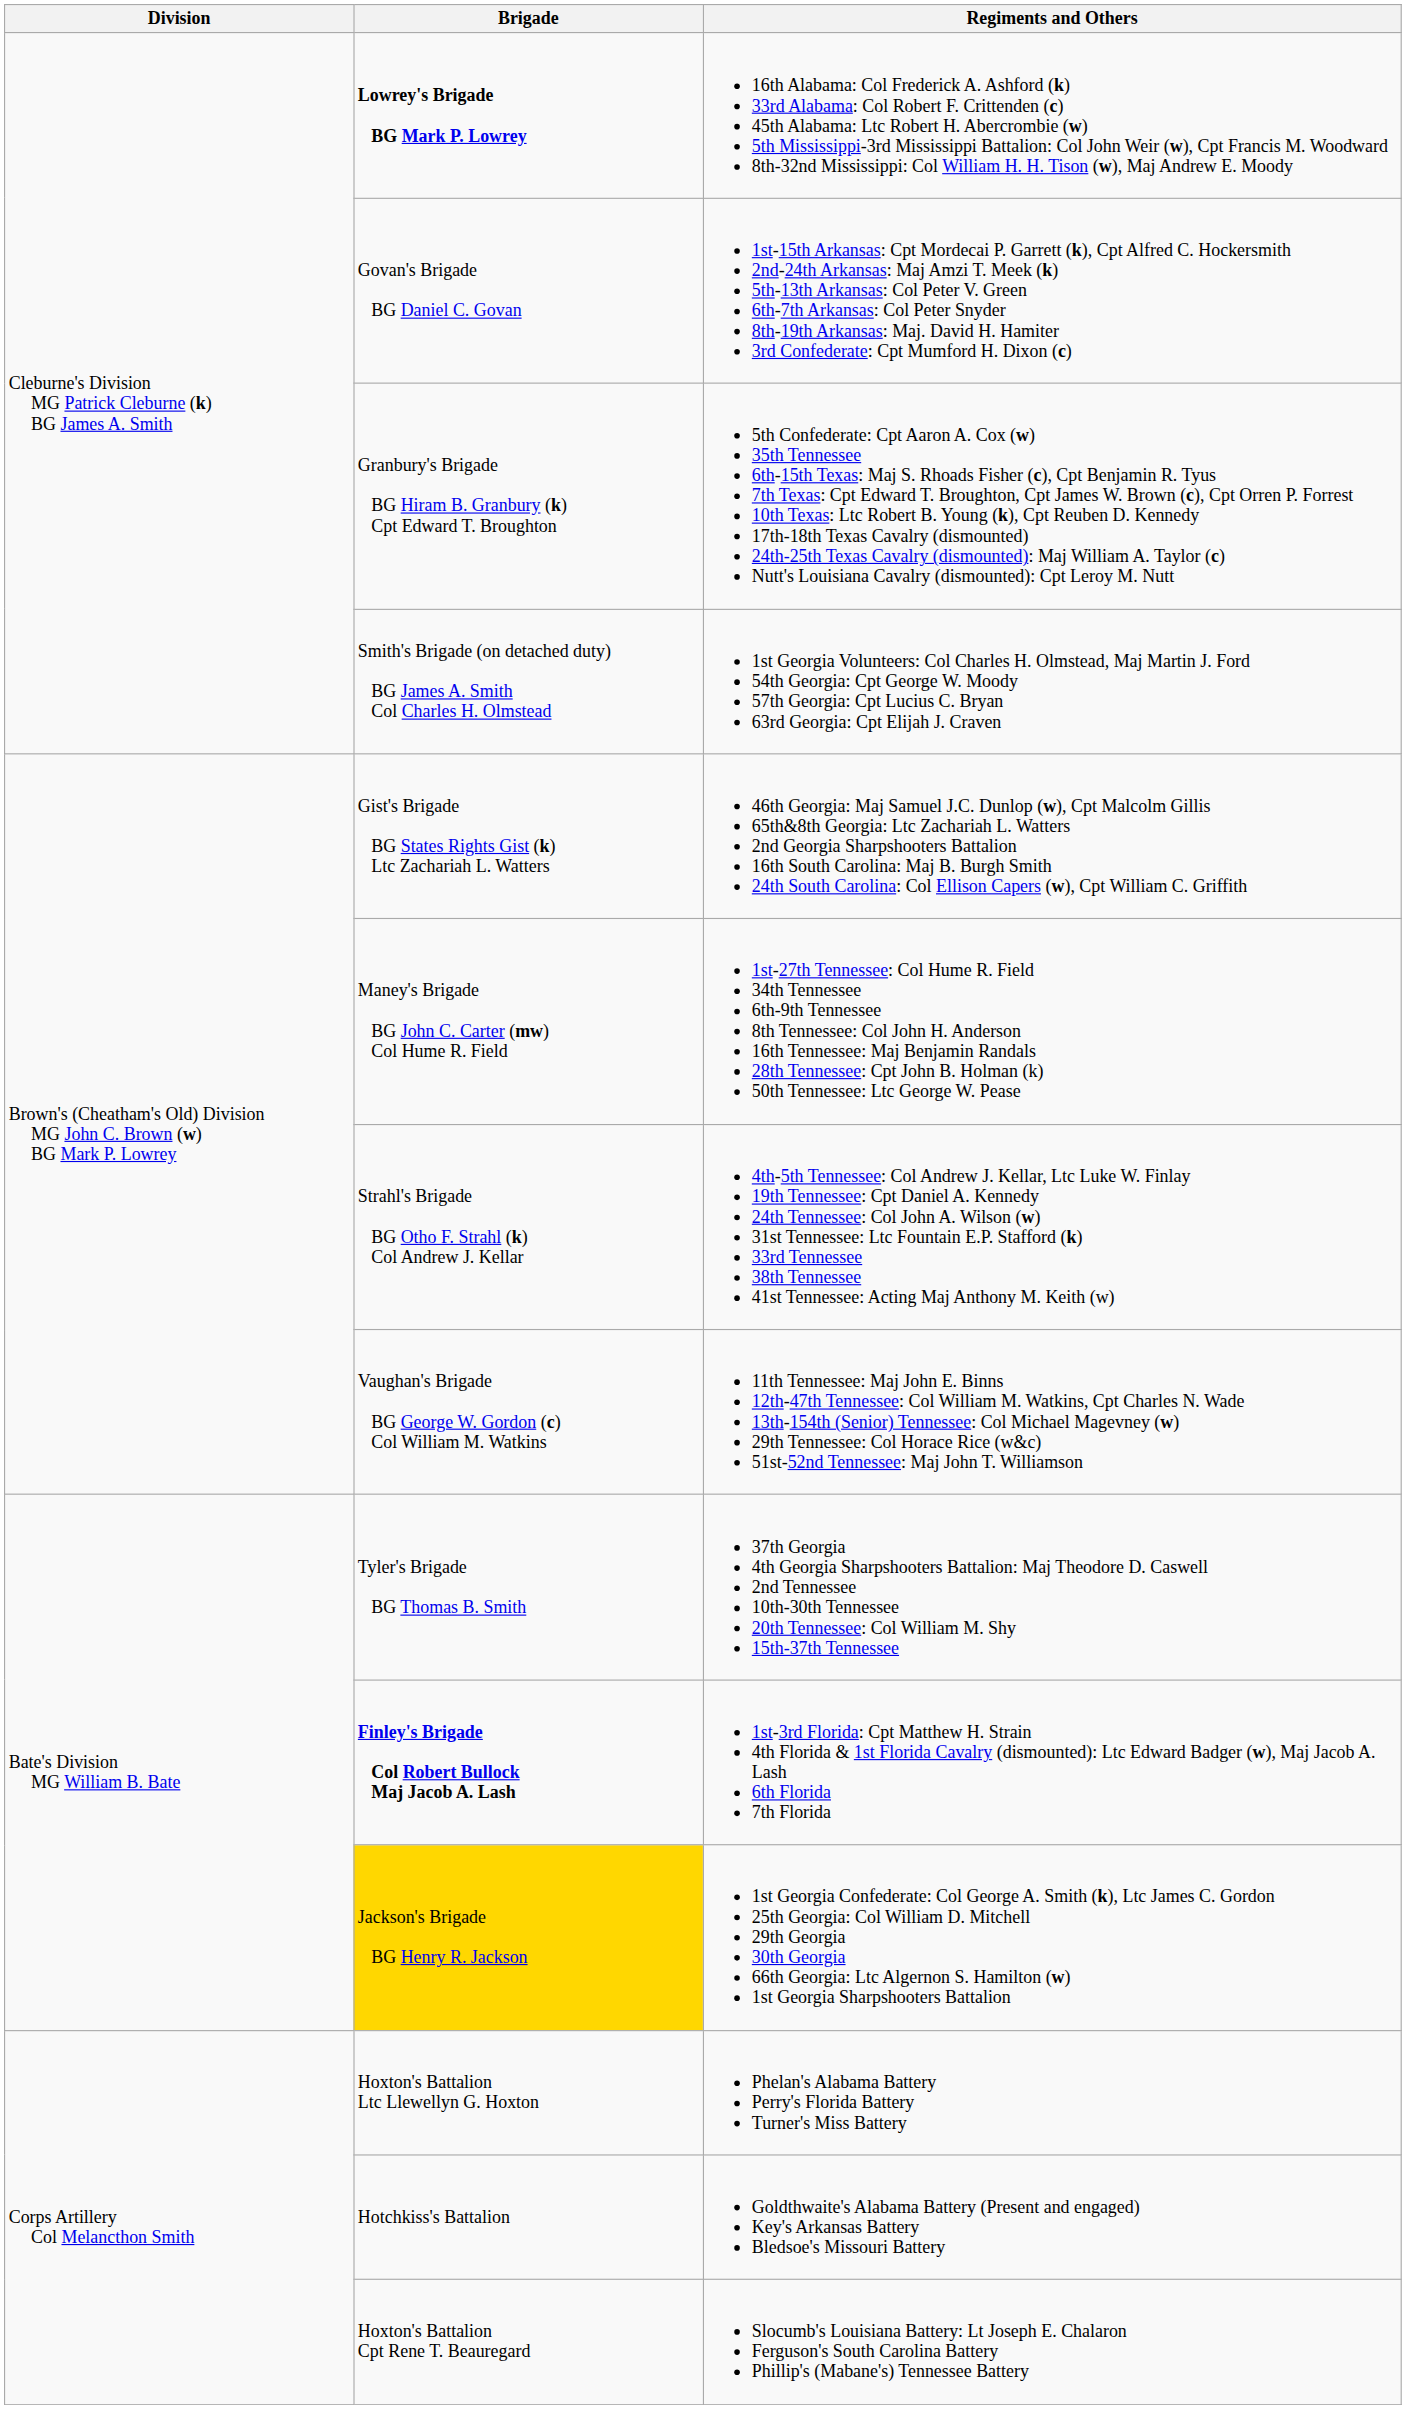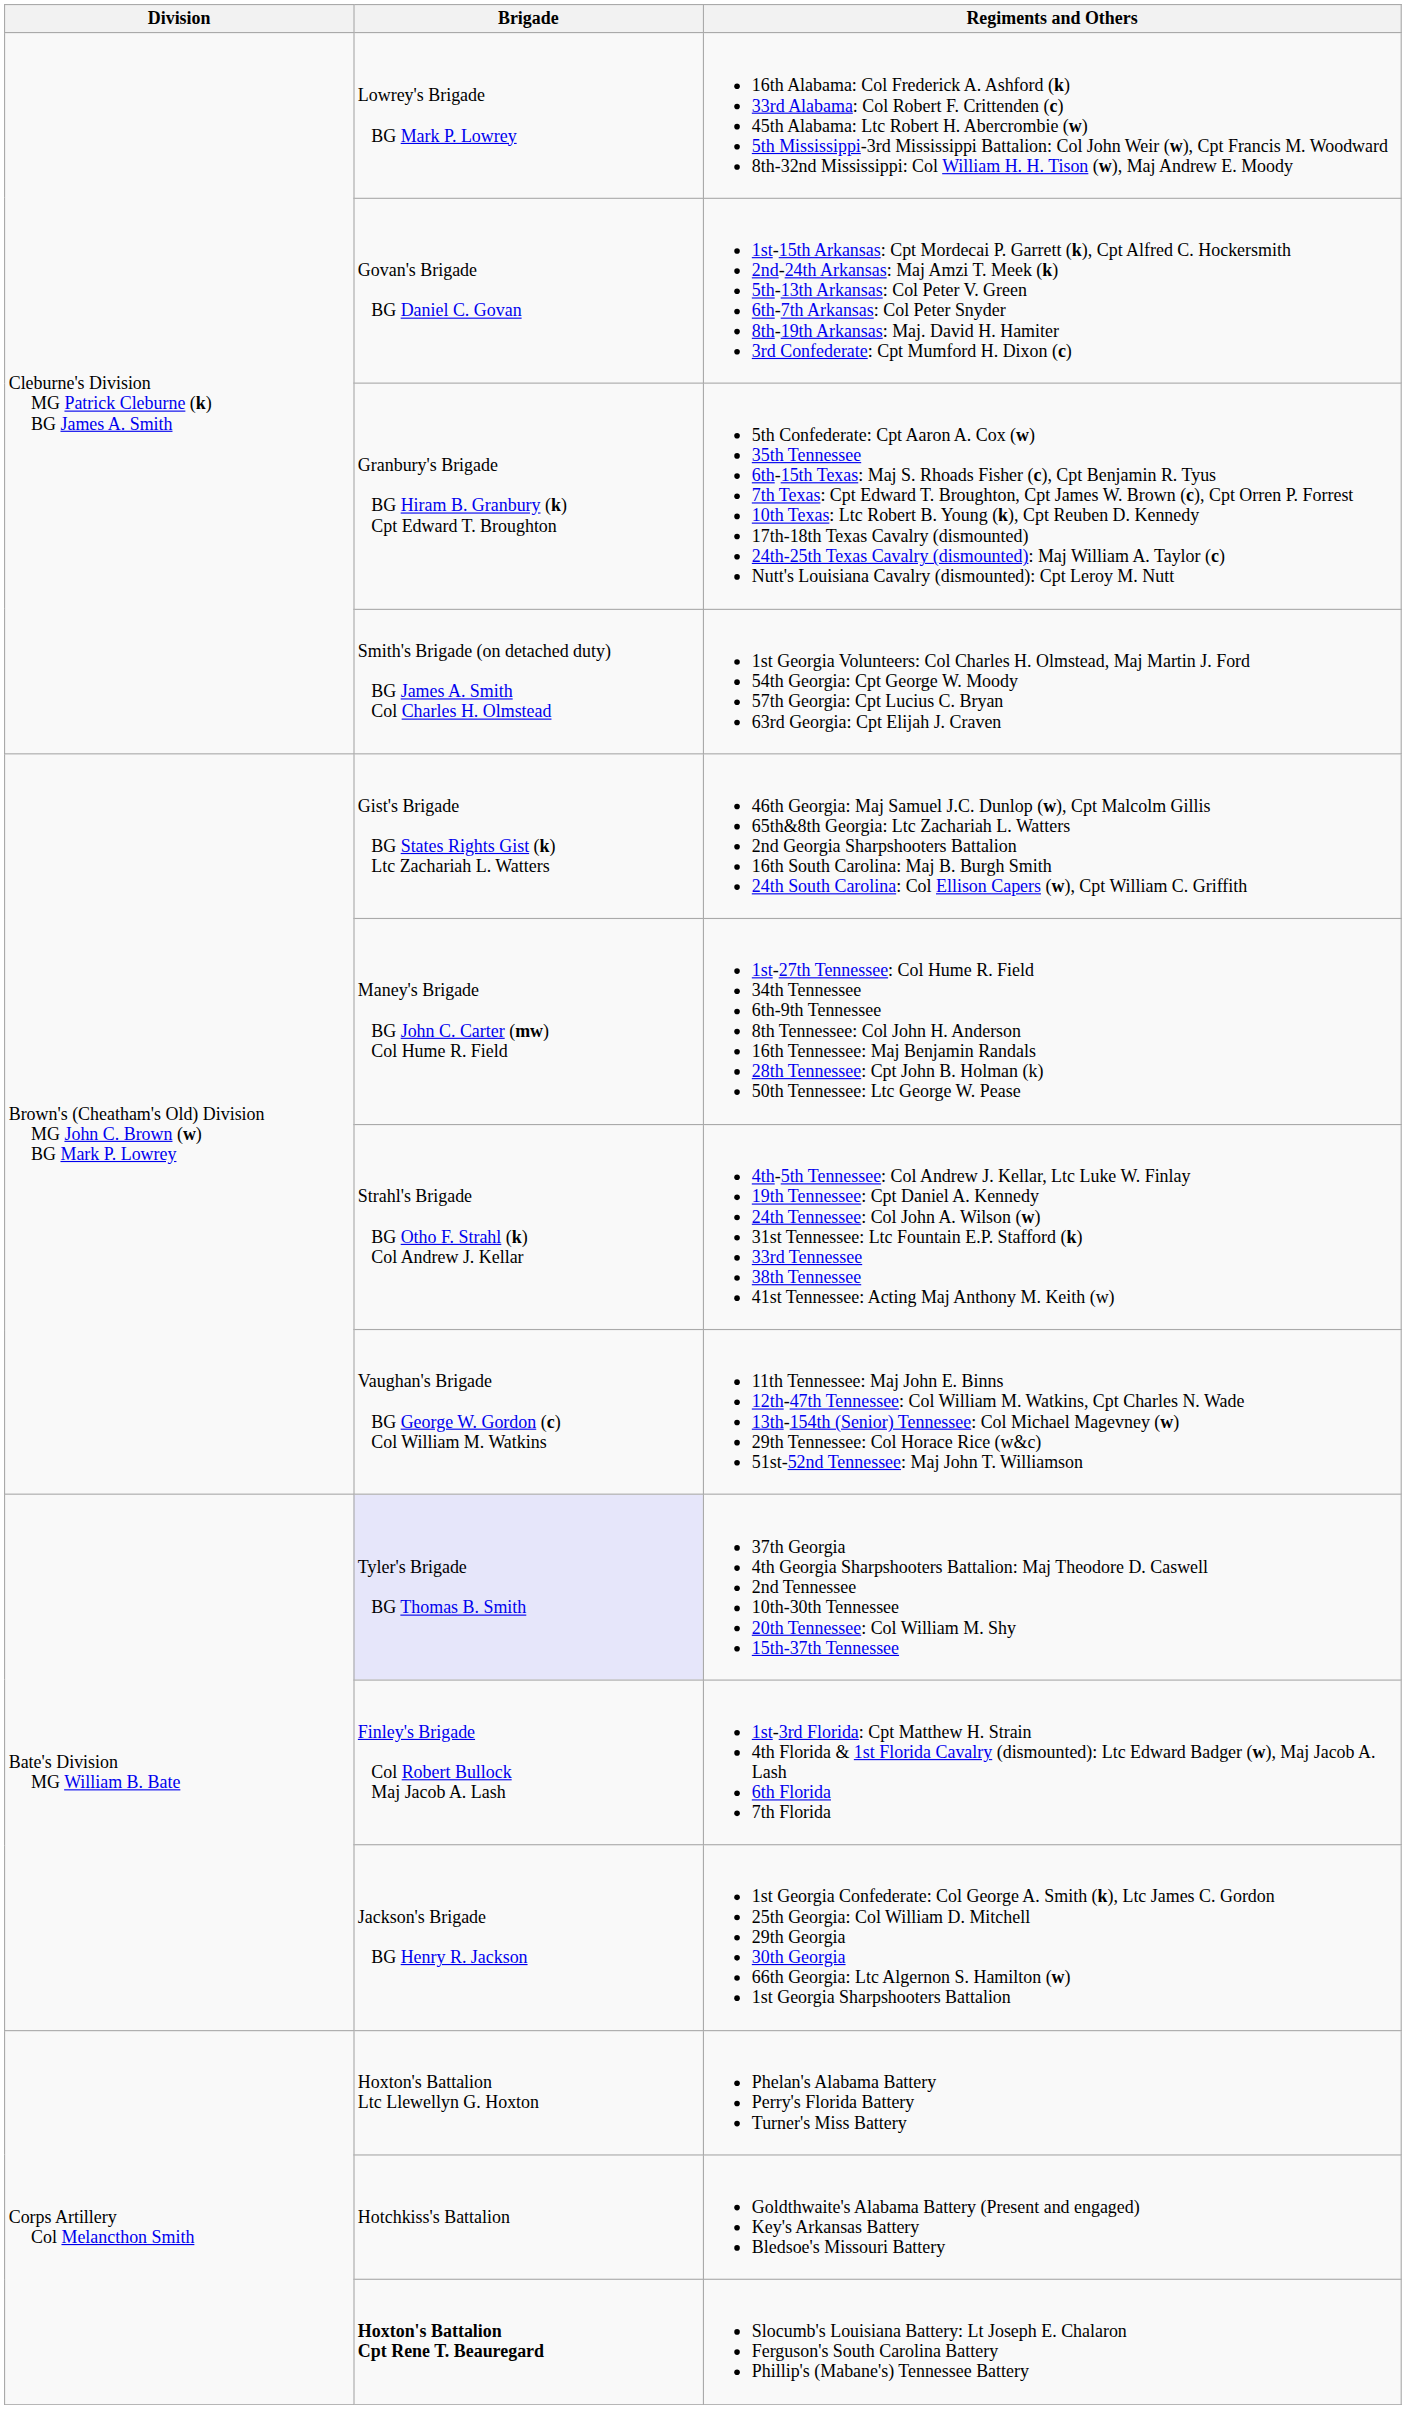(442, 115) bold -> (437, 115) normal
(442, 1587) no background -> (442, 1587) lavender background
(439, 1762) bold -> (435, 1762) normal
(443, 1937) gold background -> (443, 1937) no background
(444, 2341) normal -> (451, 2341) bold
